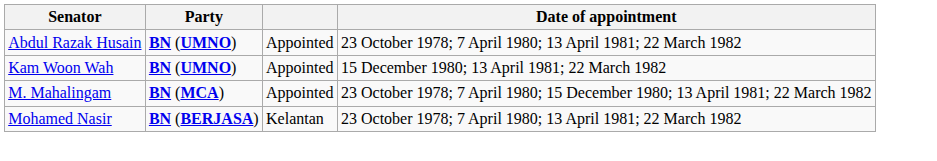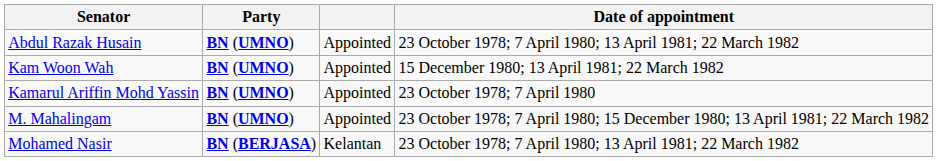+ row: (104, 93)
(186, 93) BN (MCA) -> (250, 118) BN (UMNO)
